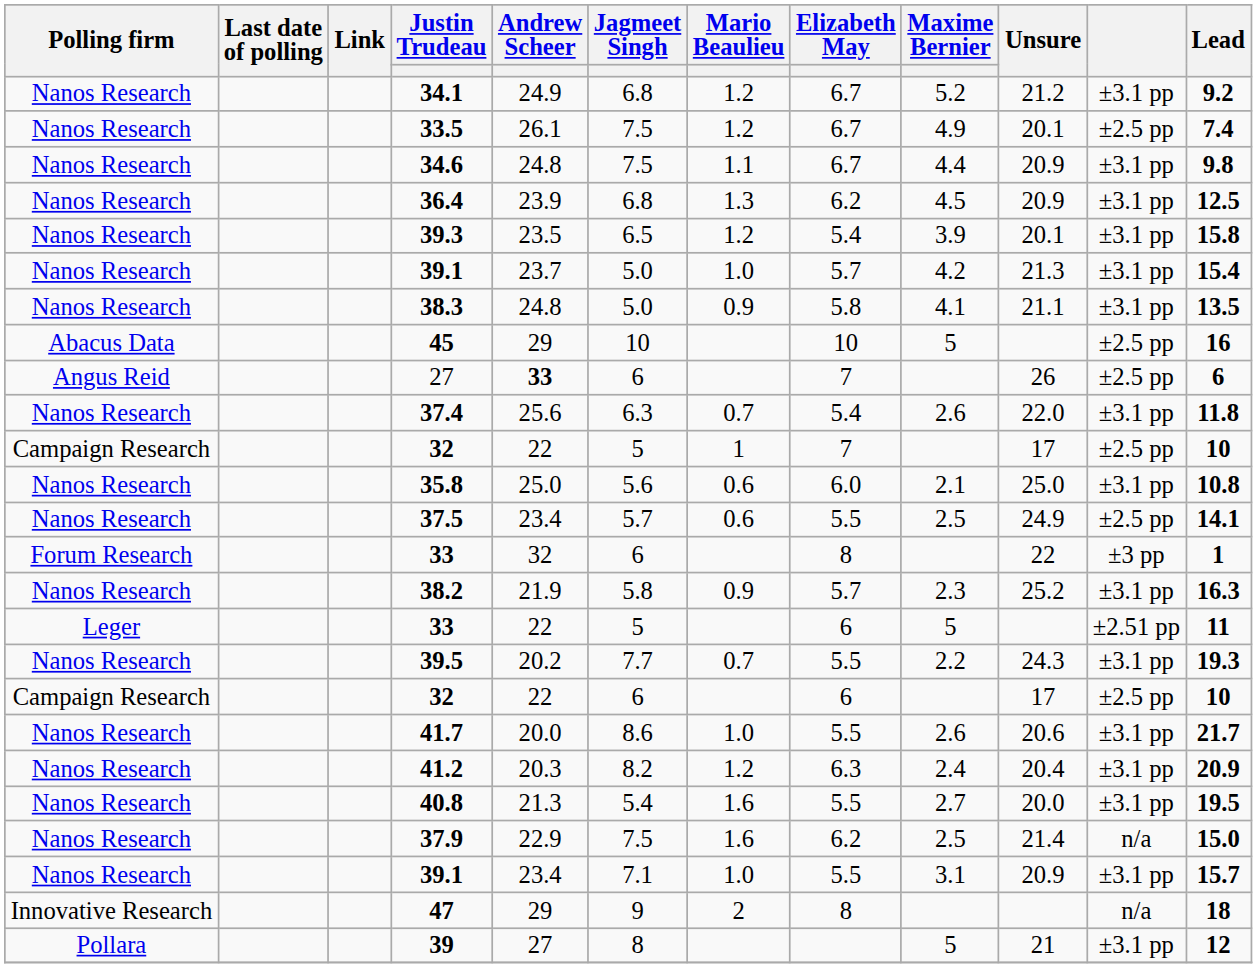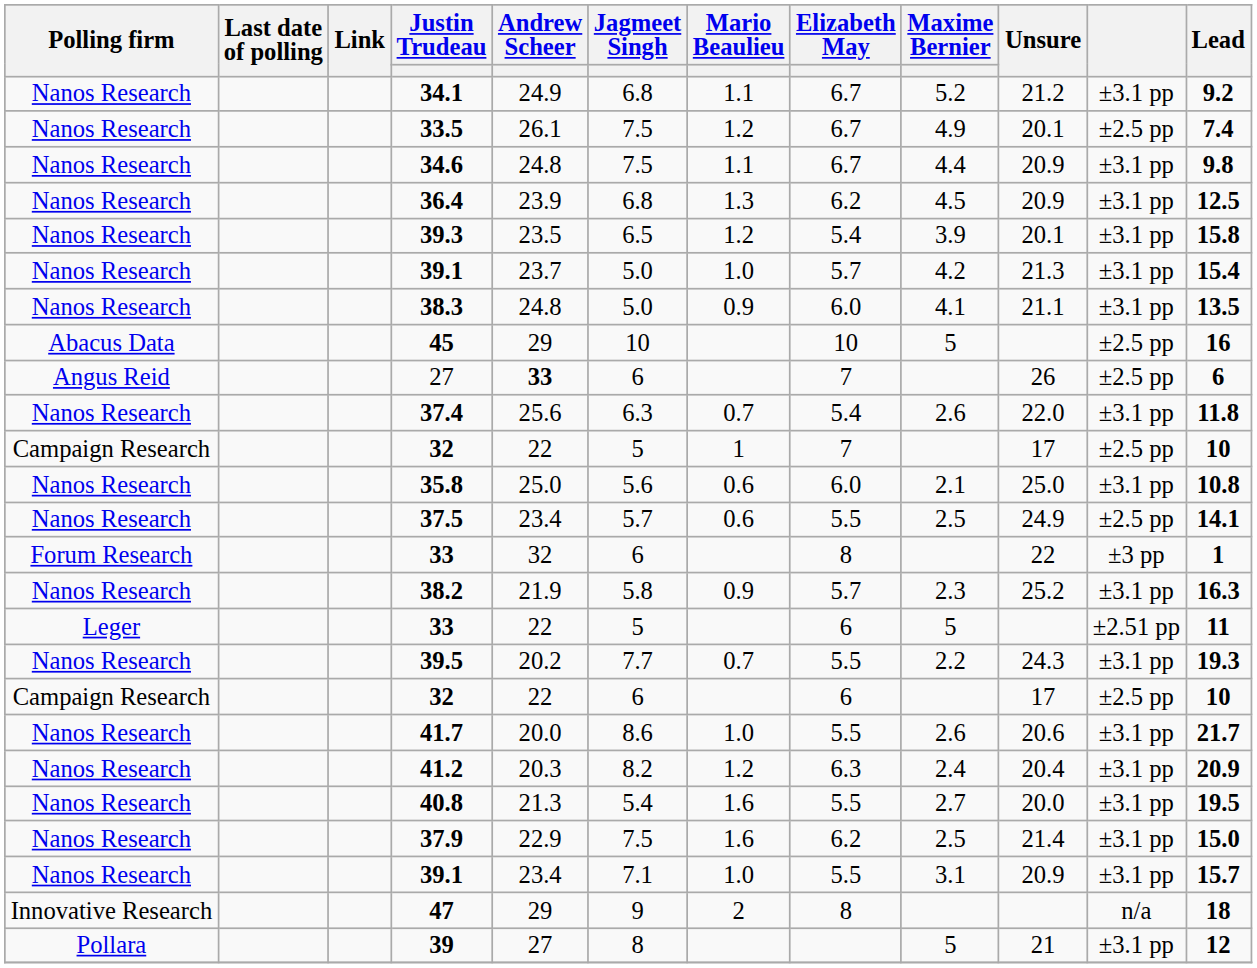(739, 94) 1.2 -> (739, 94) 1.1
(846, 307) 5.8 -> (846, 307) 6.0
(1136, 839) n/a -> (1136, 839) ±3.1 pp
